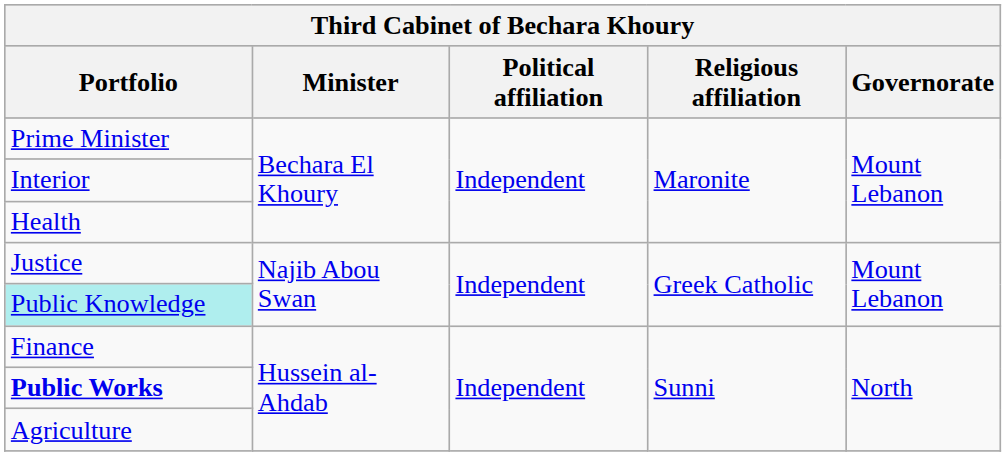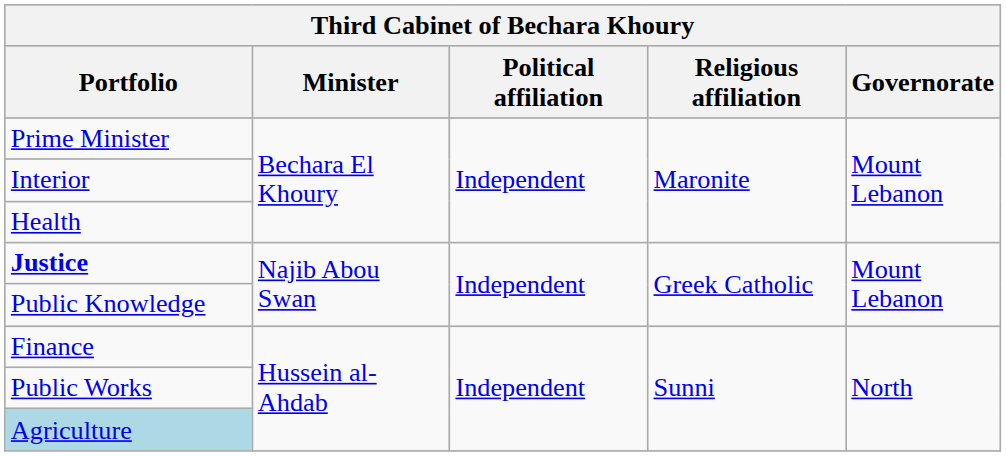(47, 262) normal -> (49, 262) bold
(108, 304) paleturquoise background -> (108, 304) no background
(87, 387) bold -> (81, 387) normal
(71, 429) no background -> (71, 429) lightblue background
